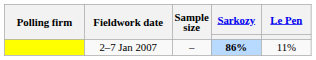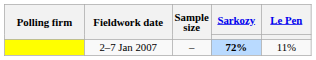(236, 48) 86% -> (236, 48) 72%
